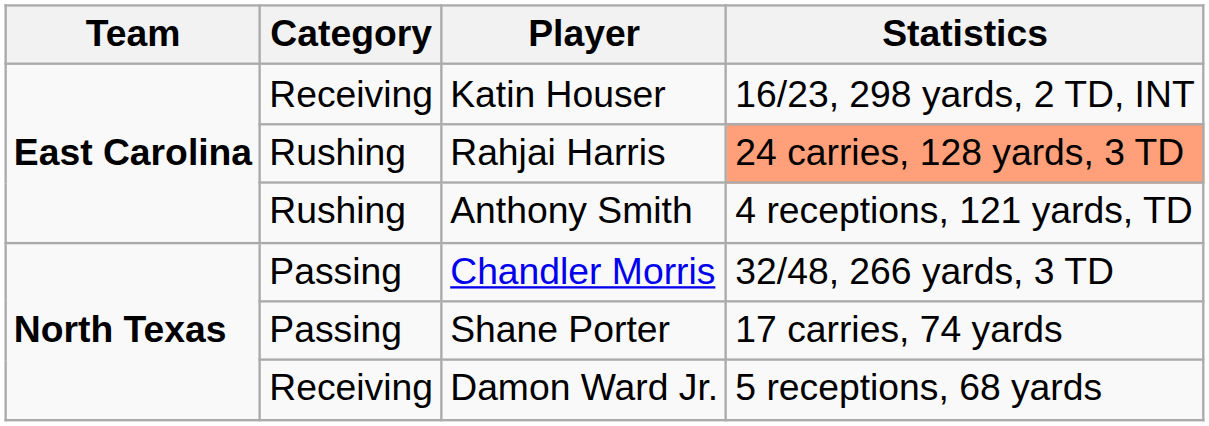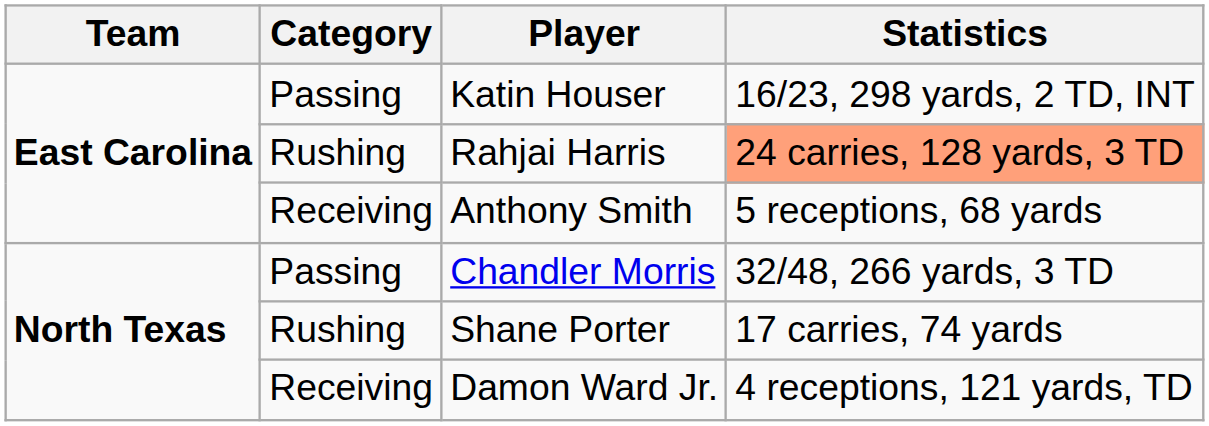(351, 93) Receiving -> (336, 93) Passing
(338, 211) Rushing -> (351, 211) Receiving
(964, 211) 4 receptions, 121 yards, TD -> (919, 211) 5 receptions, 68 yards
(336, 329) Passing -> (338, 329) Rushing
(919, 389) 5 receptions, 68 yards -> (964, 389) 4 receptions, 121 yards, TD
